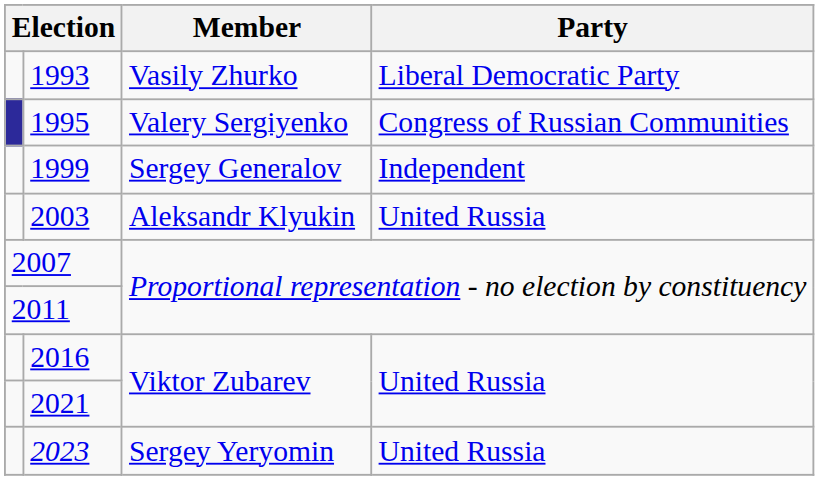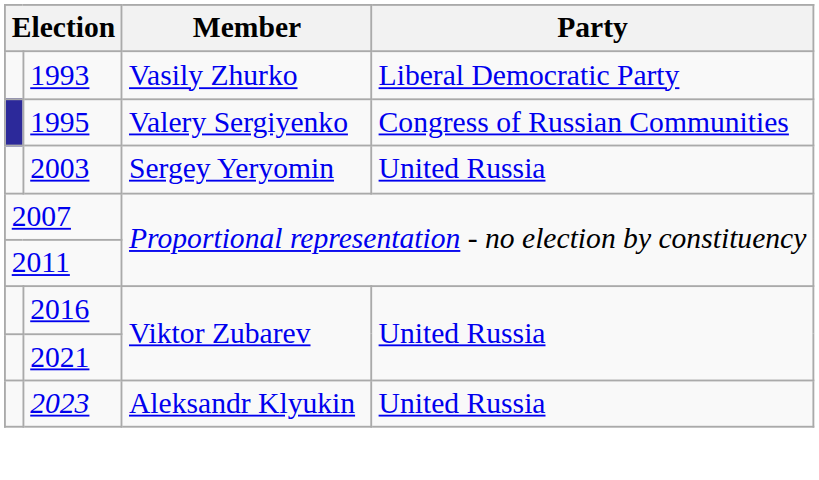- row: (60, 168)
(242, 215) Aleksandr Klyukin -> (232, 168) Sergey Yeryomin
(232, 450) Sergey Yeryomin -> (242, 403) Aleksandr Klyukin
